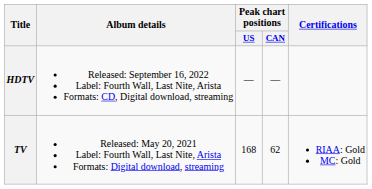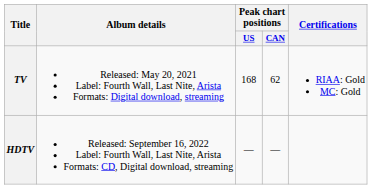rows swapped: (20, 149) <-> (20, 80)
